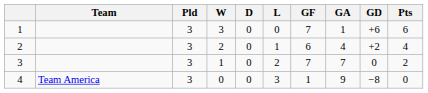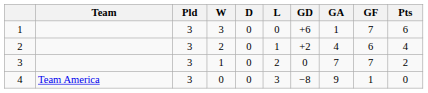columns swapped: (308, 12) <-> (374, 12)
